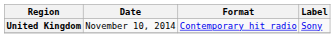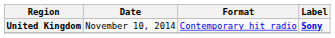(312, 26) normal -> (312, 26) bold
